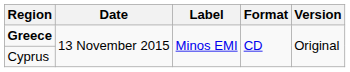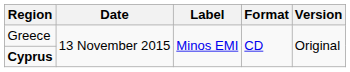(30, 35) bold -> (29, 35) normal
(28, 56) normal -> (30, 56) bold
